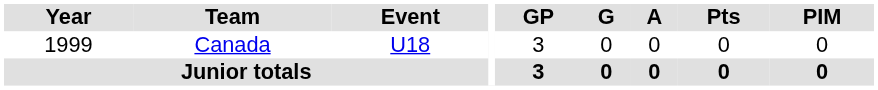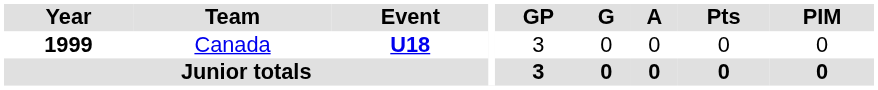(68, 44) normal -> (68, 44) bold
(410, 44) normal -> (410, 44) bold
